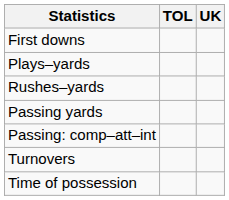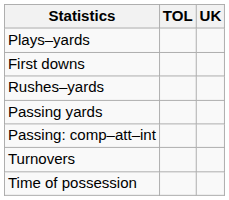rows swapped: (46, 40) <-> (49, 64)
